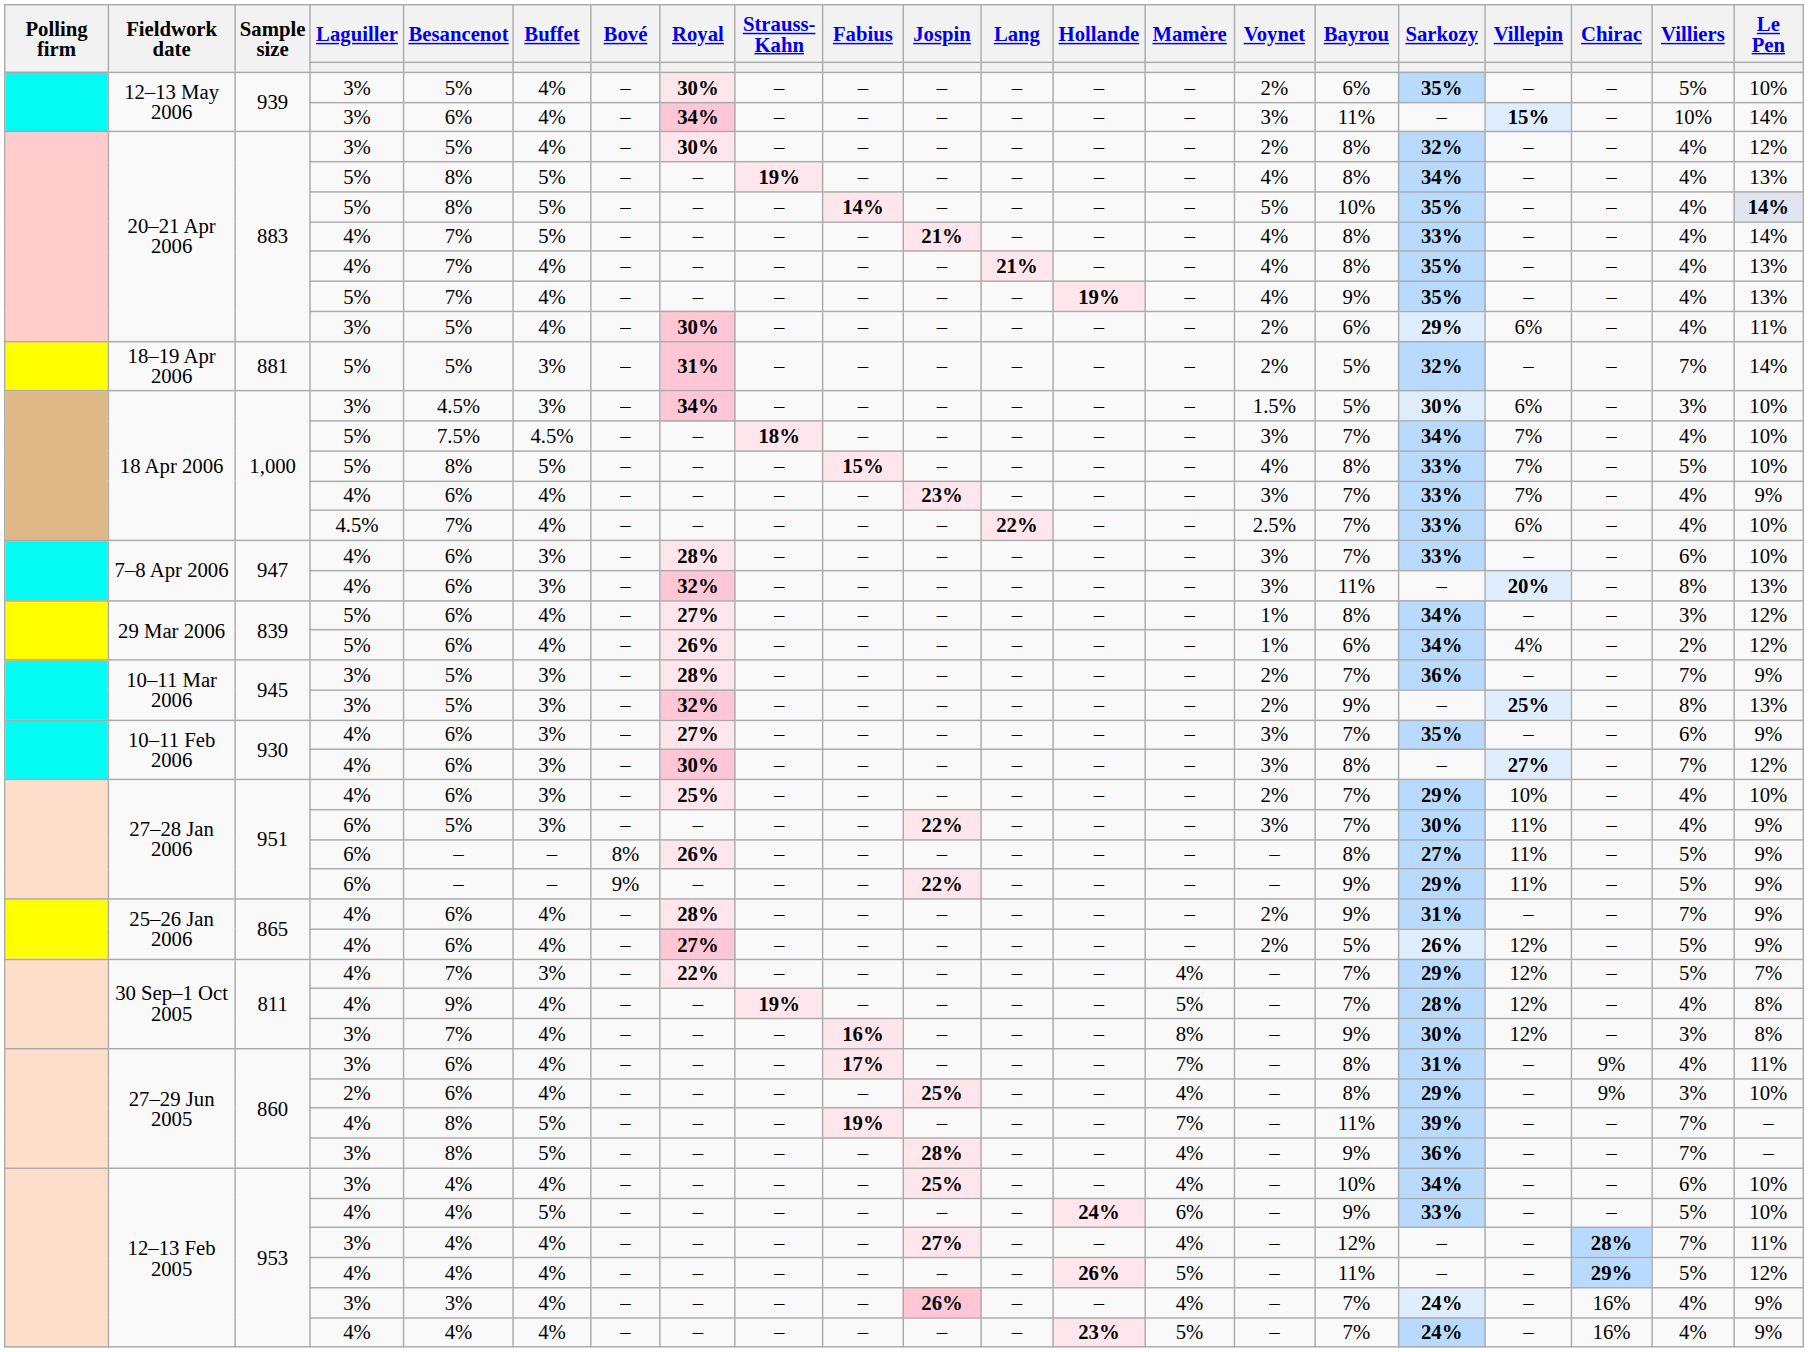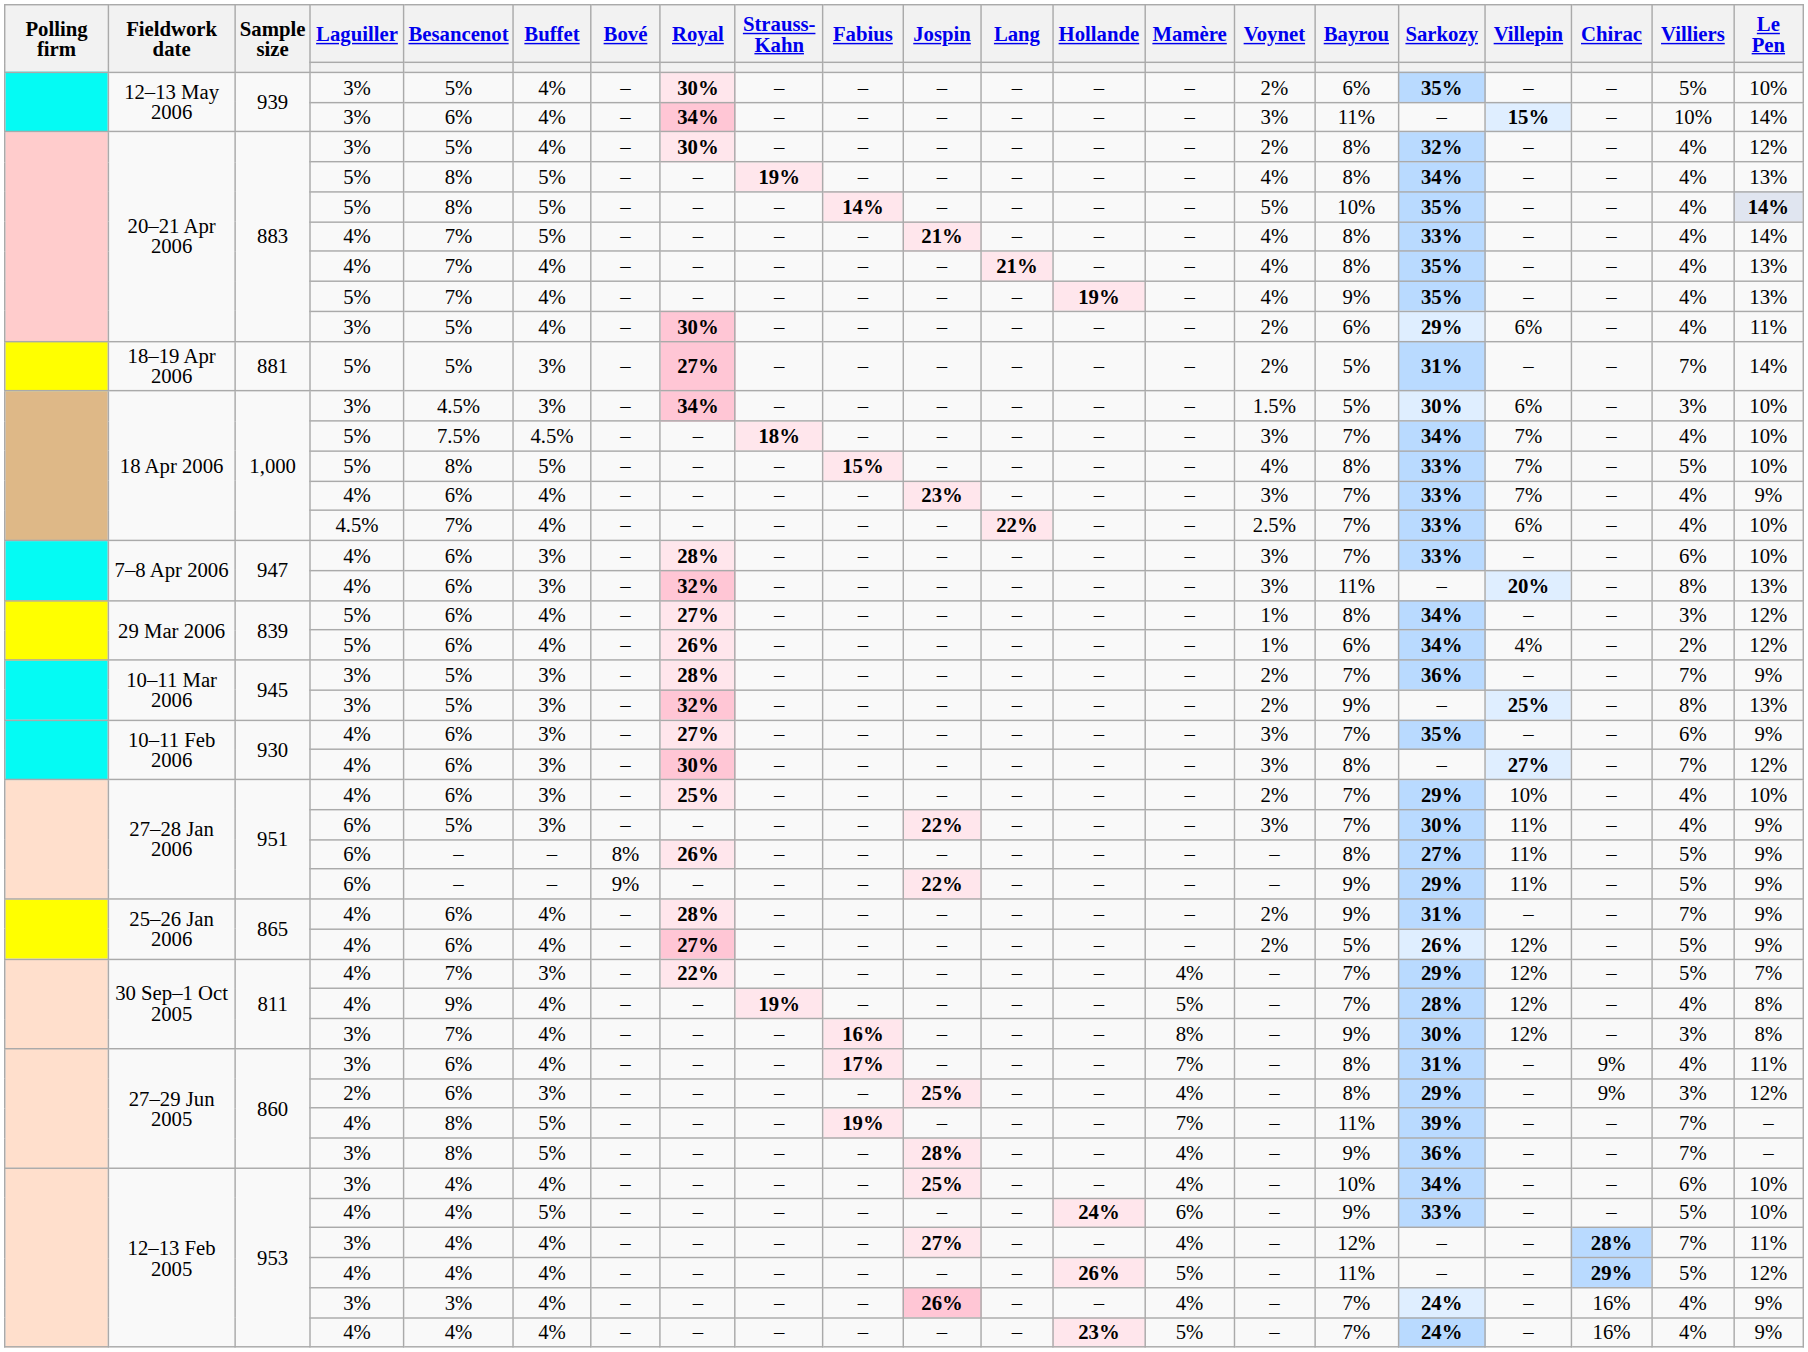(698, 366) 31% -> (698, 366) 27%
(1442, 366) 32% -> (1442, 366) 31%
(552, 1094) 4% -> (552, 1094) 3%
(1768, 1094) 10% -> (1768, 1094) 12%
